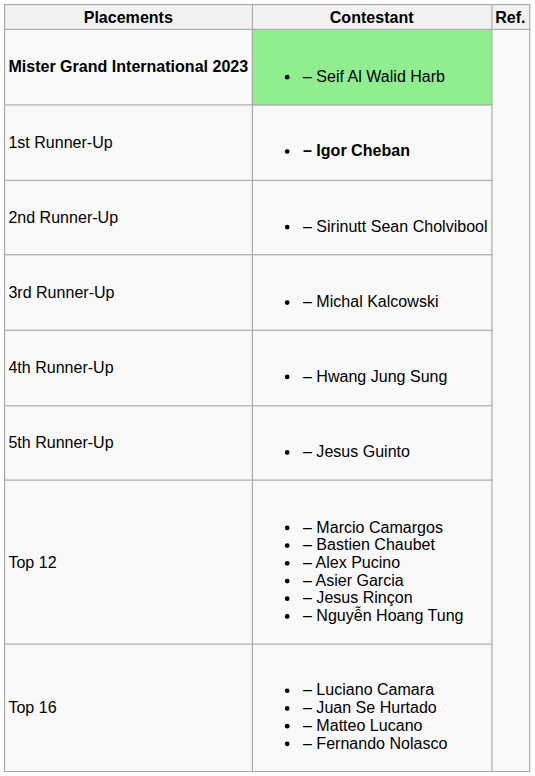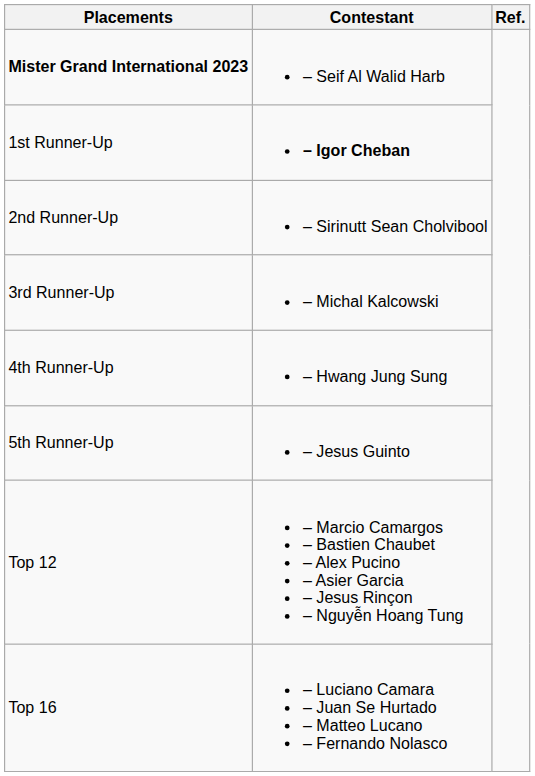(372, 76) lightgreen background -> (372, 76) no background
